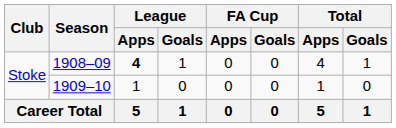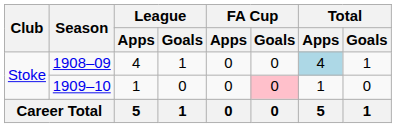(136, 63) bold -> (136, 63) normal
(321, 63) no background -> (321, 63) lightblue background
(275, 87) no background -> (275, 87) pink background
